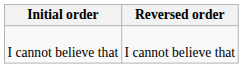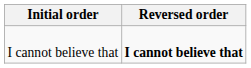(180, 52) normal -> (184, 52) bold
